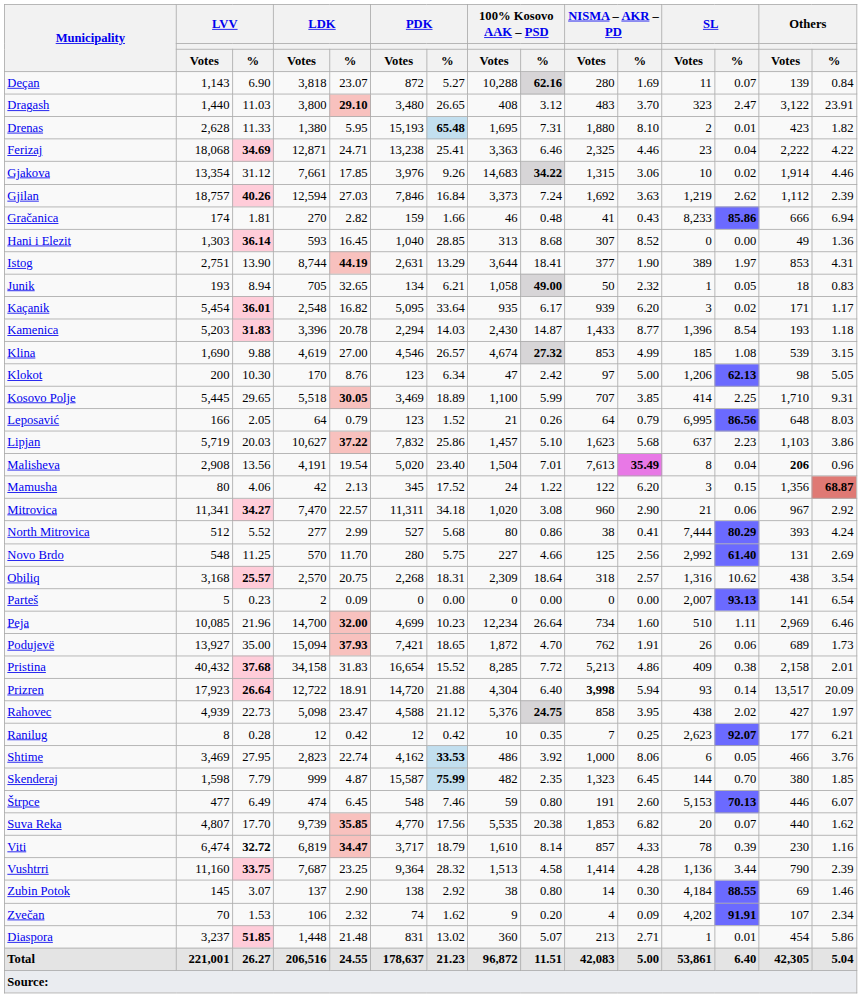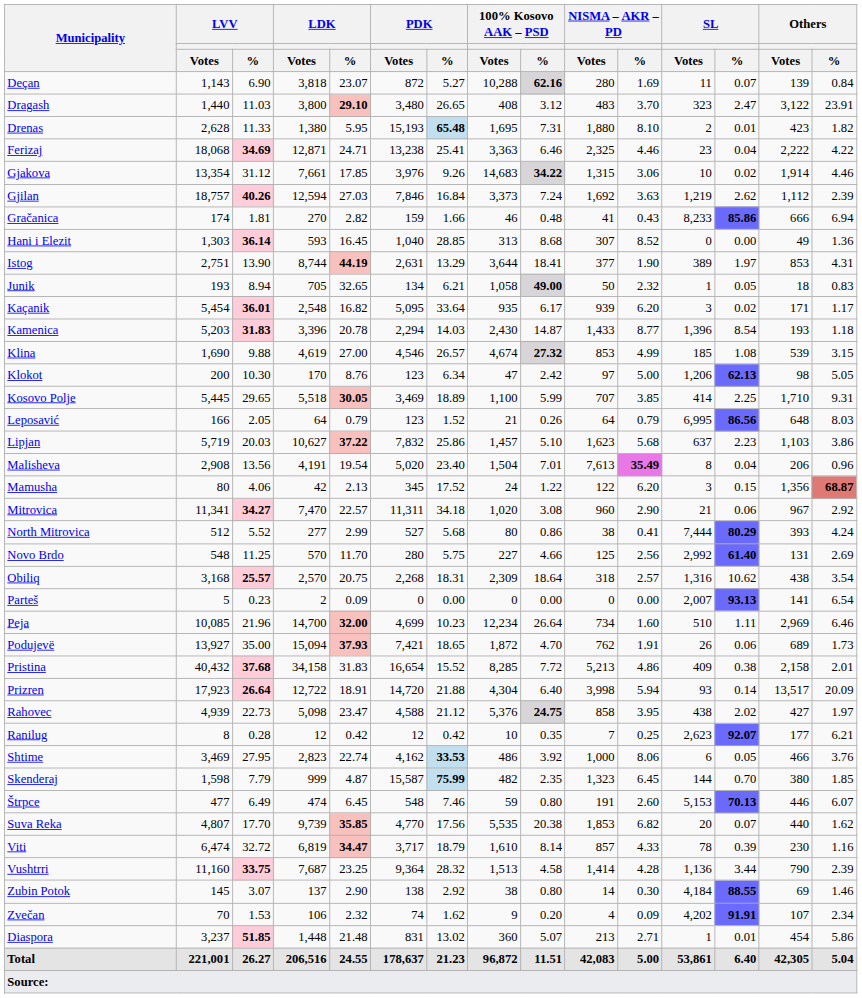(800, 465) bold -> (800, 465) normal
(600, 689) bold -> (600, 689) normal
(256, 847) bold -> (256, 847) normal
